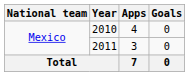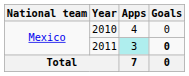(134, 46) no background -> (134, 46) paleturquoise background
(167, 46) normal -> (167, 46) bold
